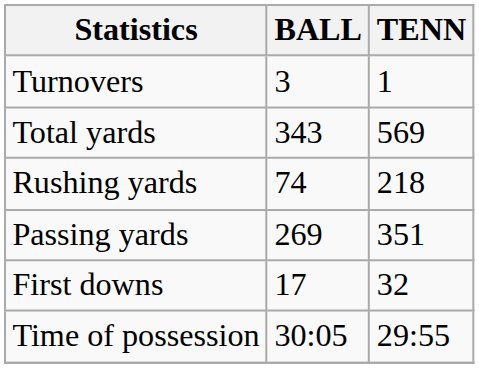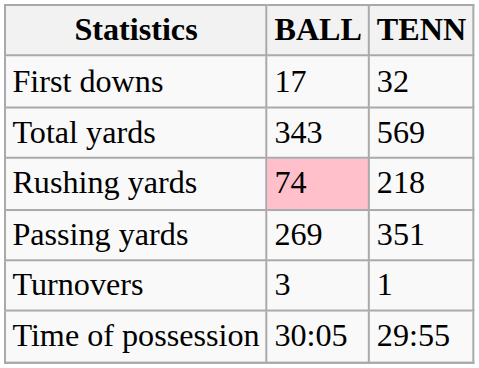rows swapped: (88, 285) <-> (78, 81)
(291, 183) no background -> (291, 183) pink background
